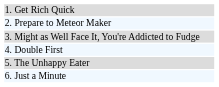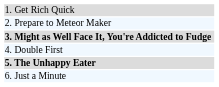(102, 36) normal -> (108, 36) bold
(47, 63) normal -> (50, 63) bold
